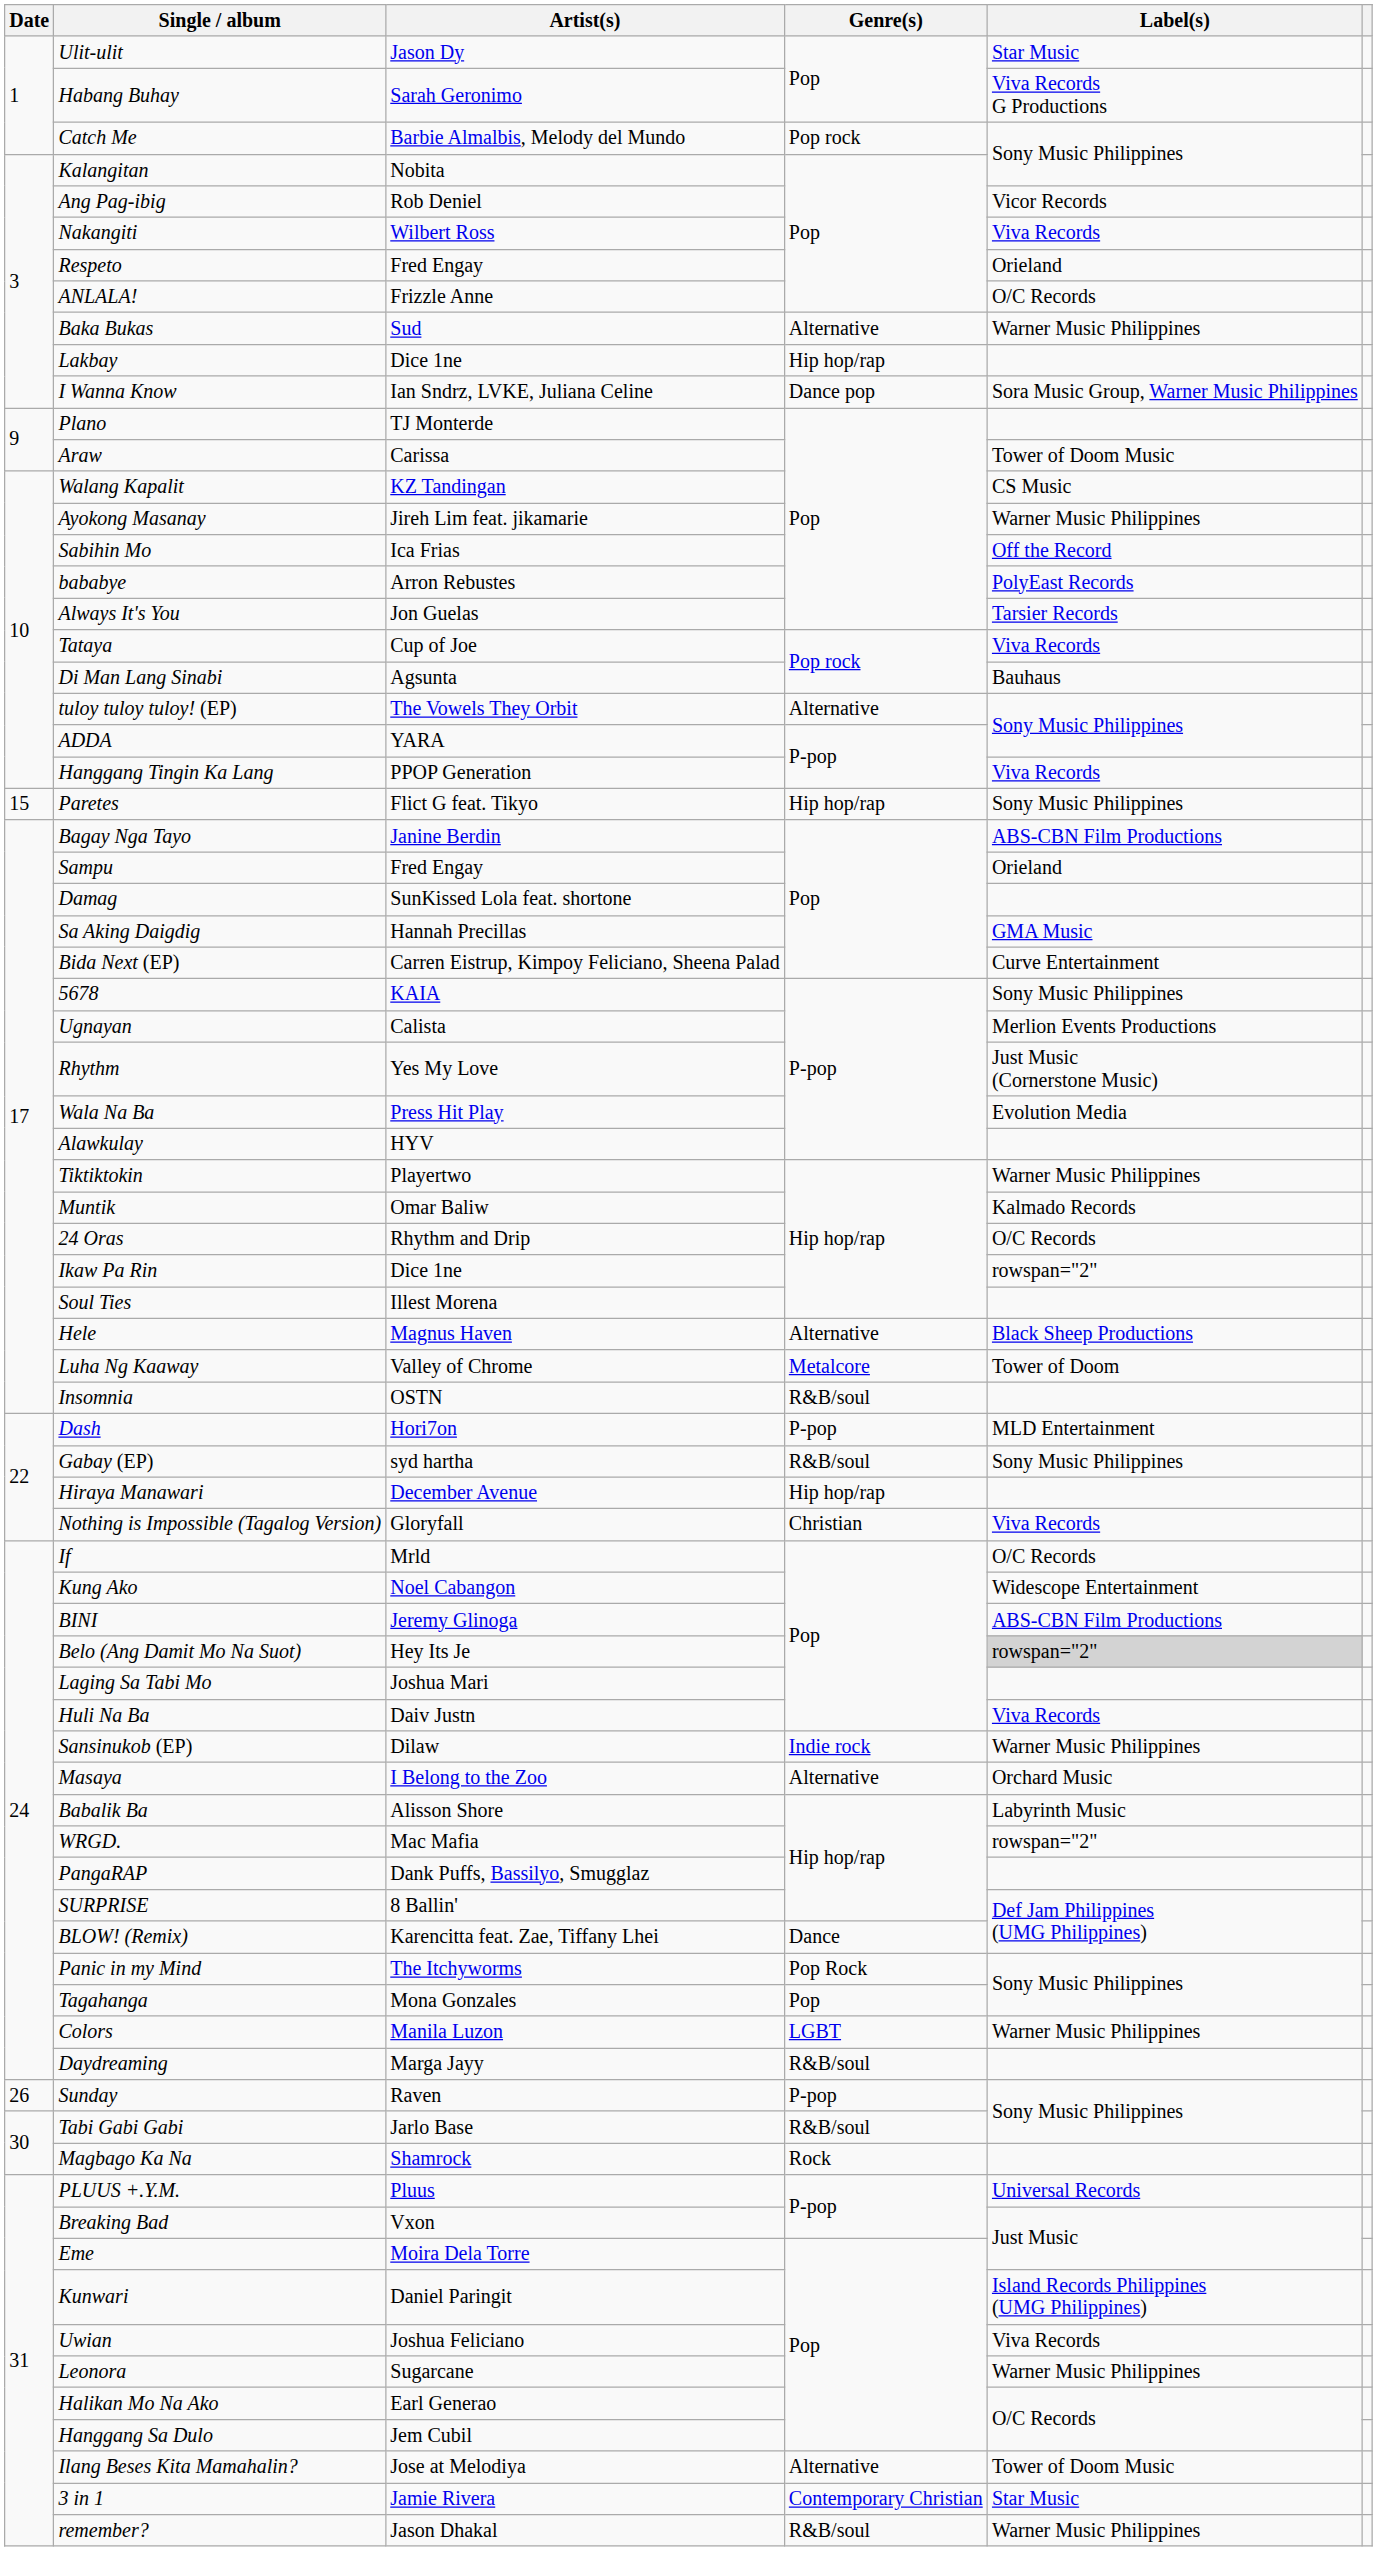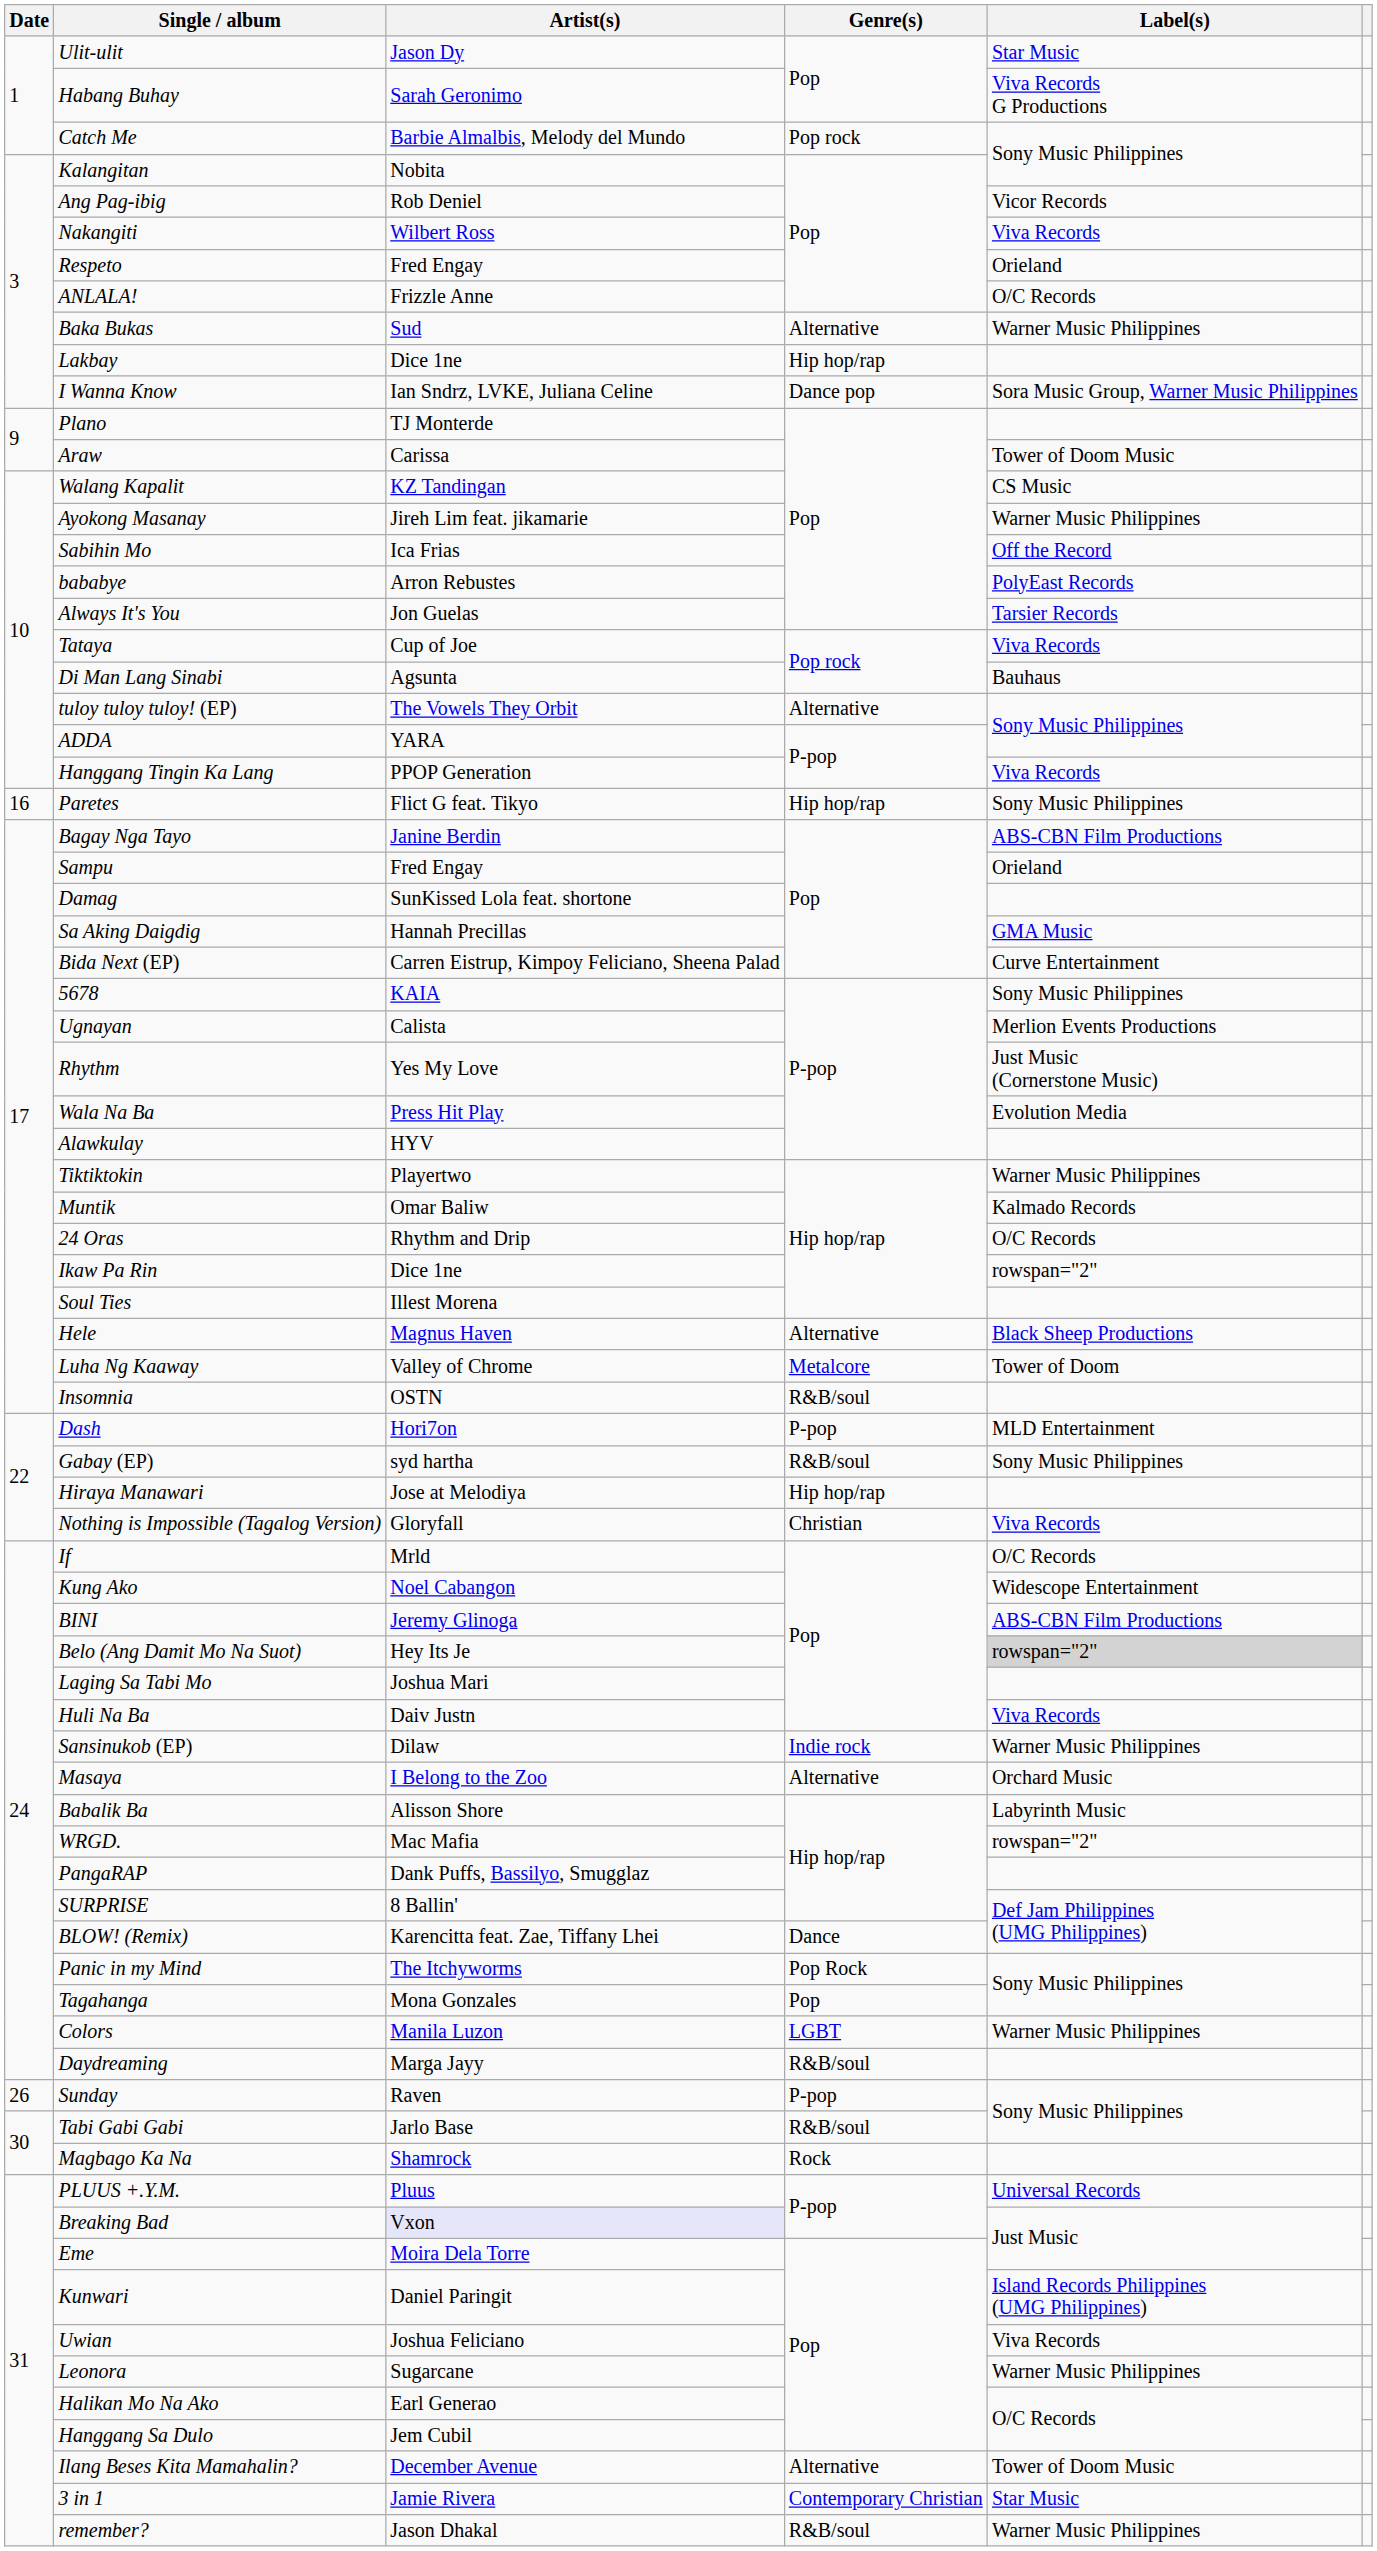(19, 804) 15 -> (19, 804) 16
(464, 1492) December Avenue -> (458, 1492) Jose at Melodiya
(412, 2222) no background -> (412, 2222) lavender background
(458, 2466) Jose at Melodiya -> (464, 2466) December Avenue
